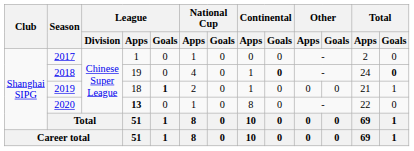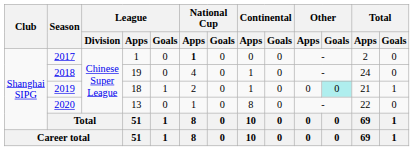(194, 56) normal -> (194, 56) bold
(279, 72) bold -> (279, 72) normal
(394, 72) bold -> (394, 72) normal
(165, 89) bold -> (165, 89) normal
(337, 89) no background -> (337, 89) paleturquoise background
(136, 105) bold -> (136, 105) normal
